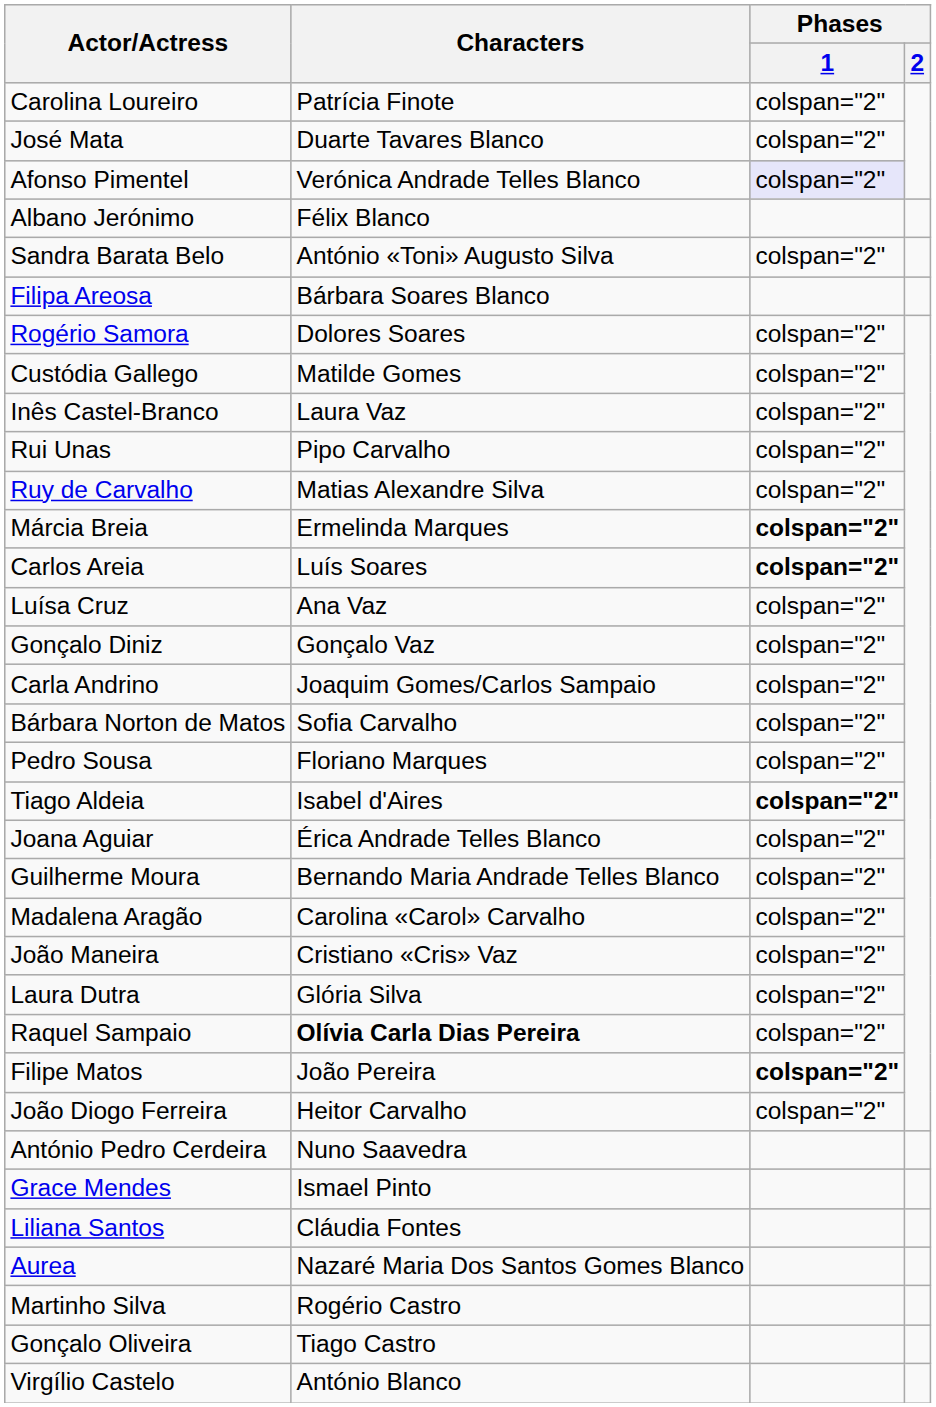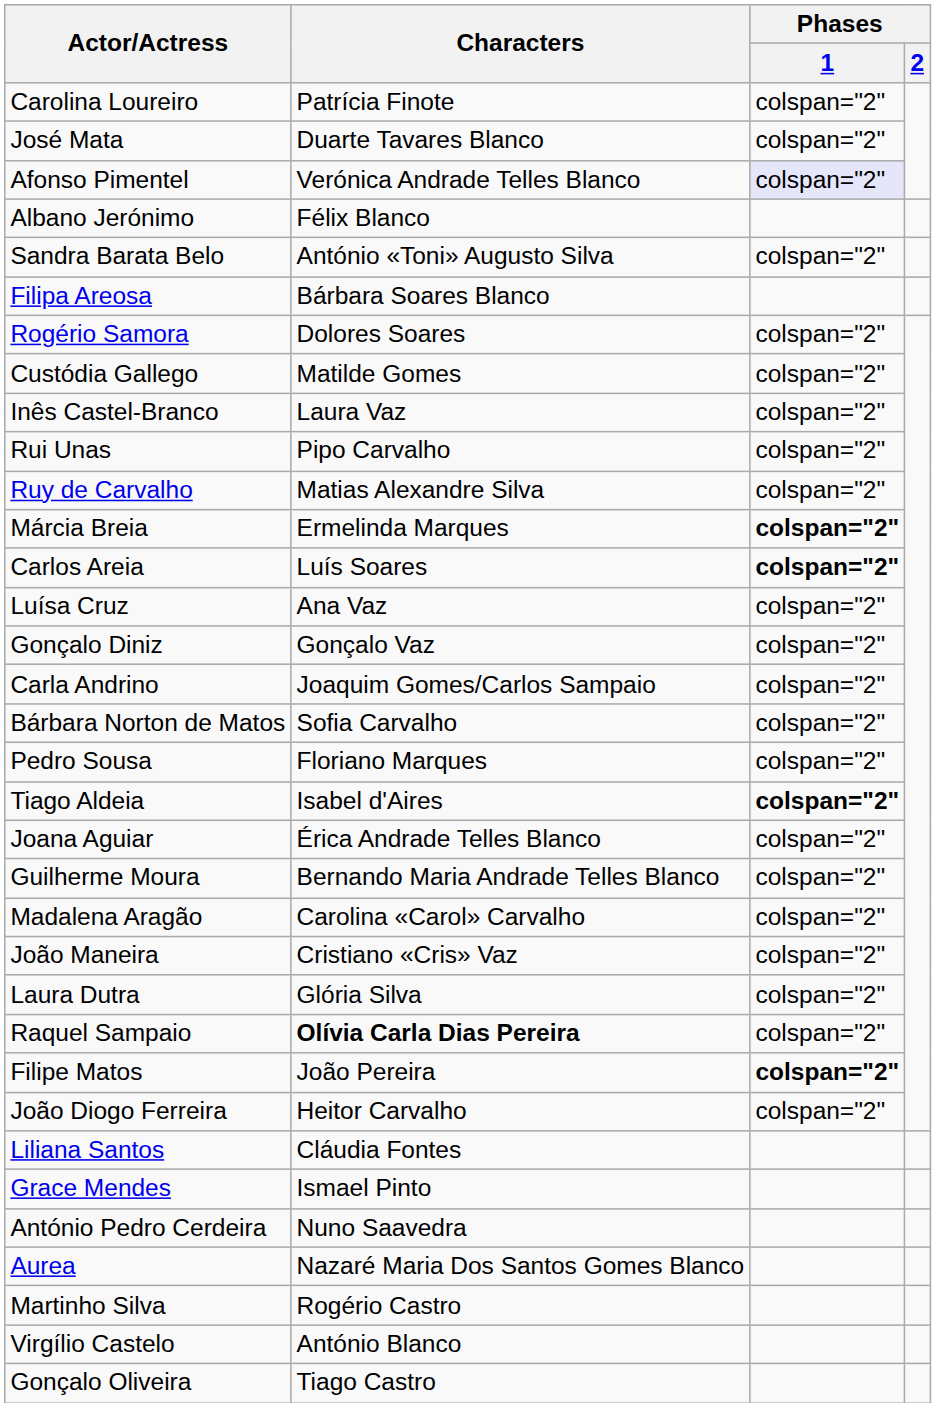rows swapped: (87, 1227) <-> (138, 1149)
rows swapped: (93, 1382) <-> (101, 1343)
